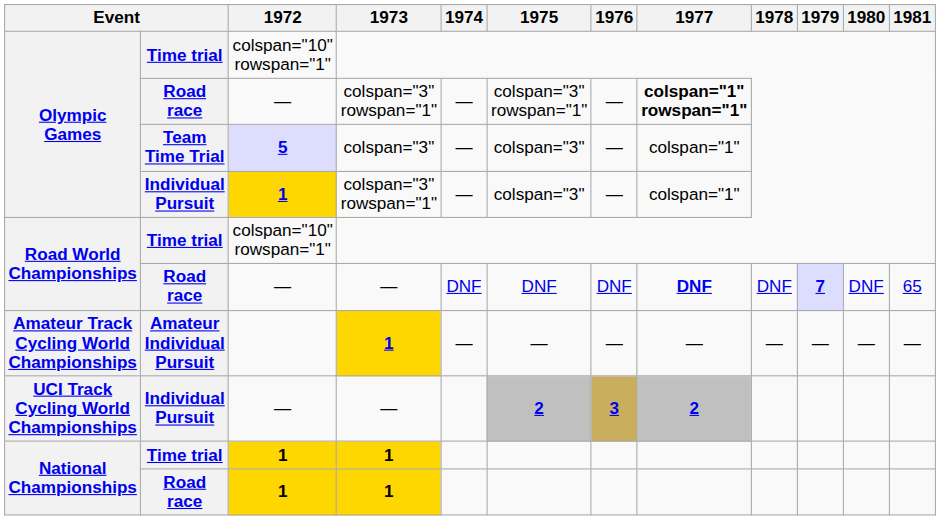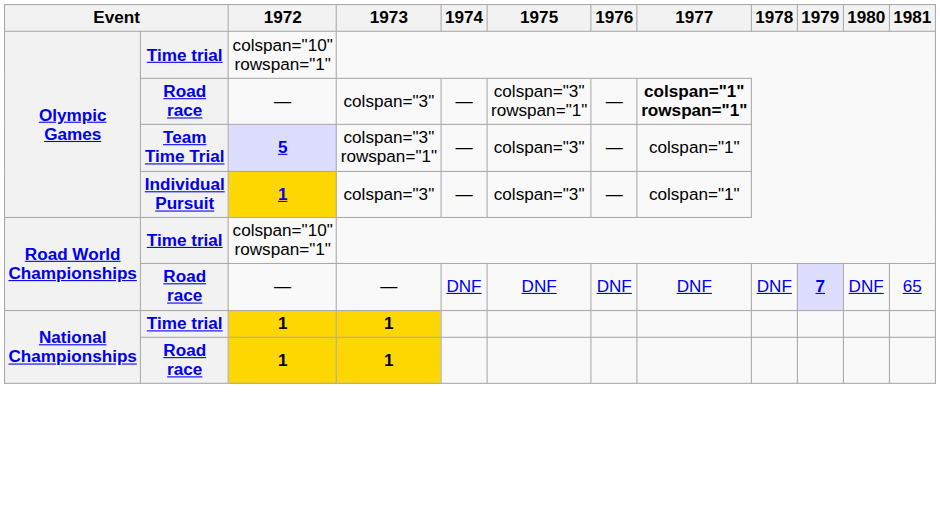(389, 101) colspan="3" rowspan="1" -> (389, 101) colspan="3"
(389, 147) colspan="3" -> (389, 147) colspan="3" rowspan="1"
(389, 194) colspan="3" rowspan="1" -> (389, 194) colspan="3"
(694, 286) bold -> (694, 286) normal
- row: (73, 342)
- row: (73, 408)
